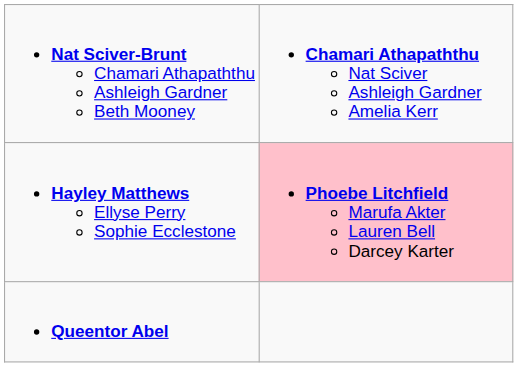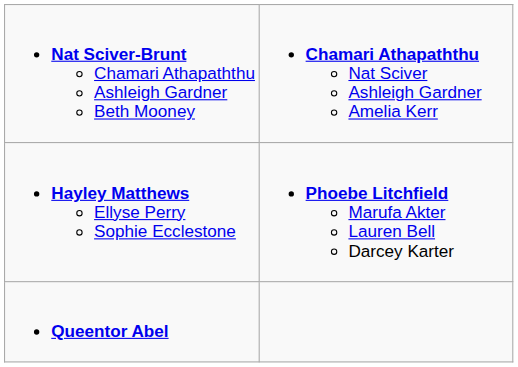(386, 222) pink background -> (386, 222) no background
